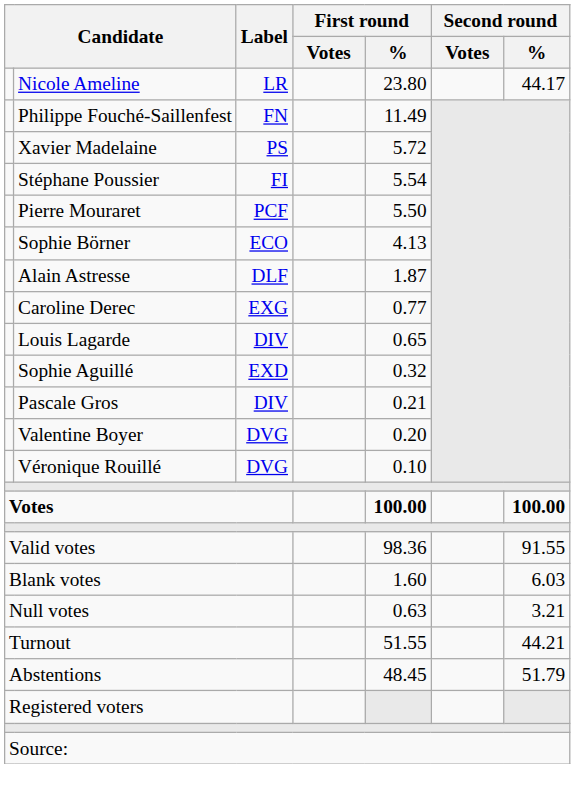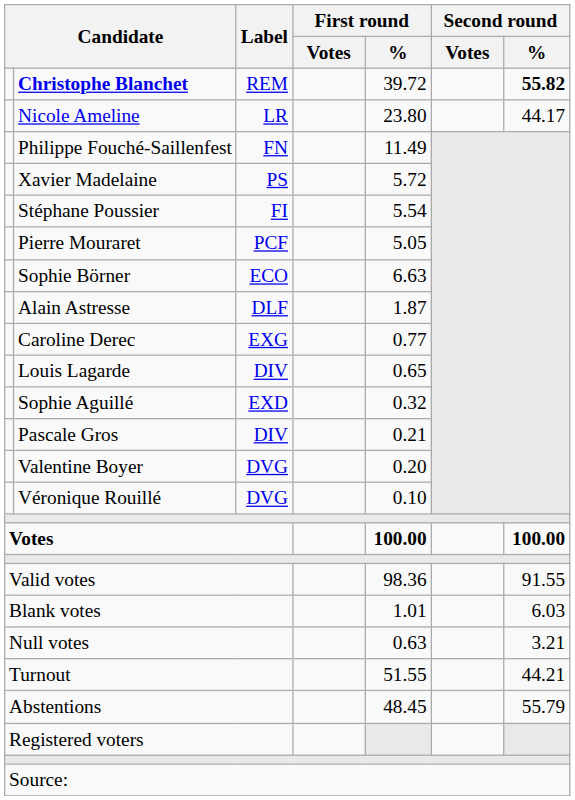+ row: (103, 84)
(410, 211) 5.50 -> (410, 243) 5.05
(410, 243) 4.13 -> (410, 275) 6.63
(410, 579) 1.60 -> (410, 611) 1.01
(543, 675) 51.79 -> (543, 706) 55.79
